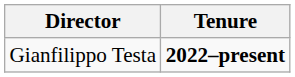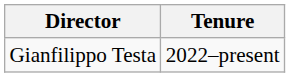(225, 54) bold -> (223, 54) normal
